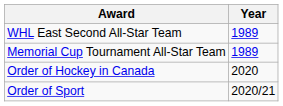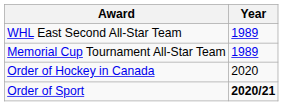(253, 91) normal -> (253, 91) bold
